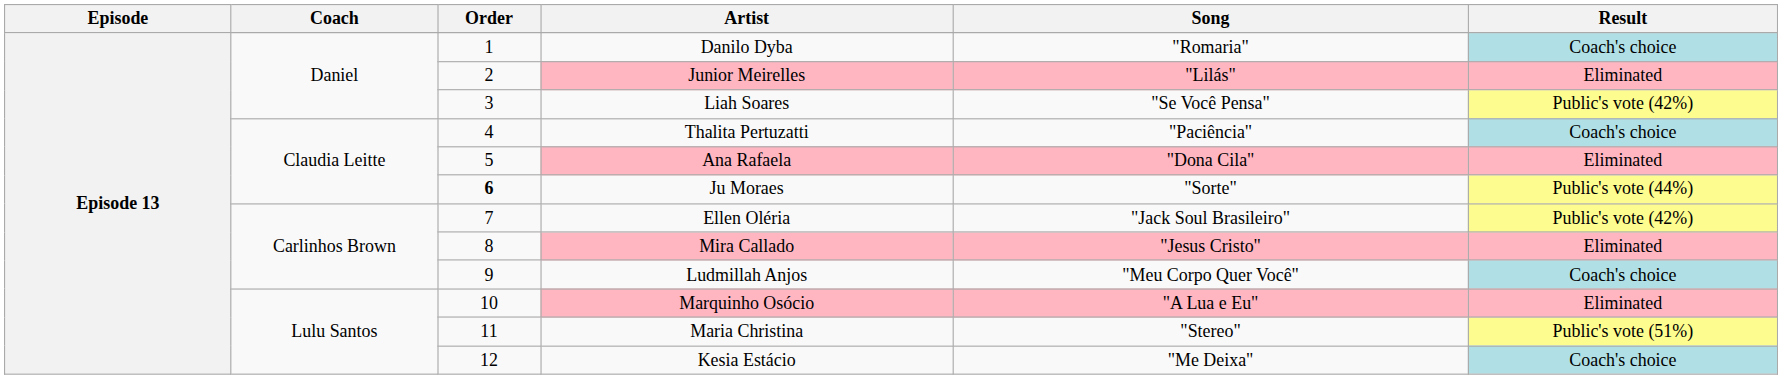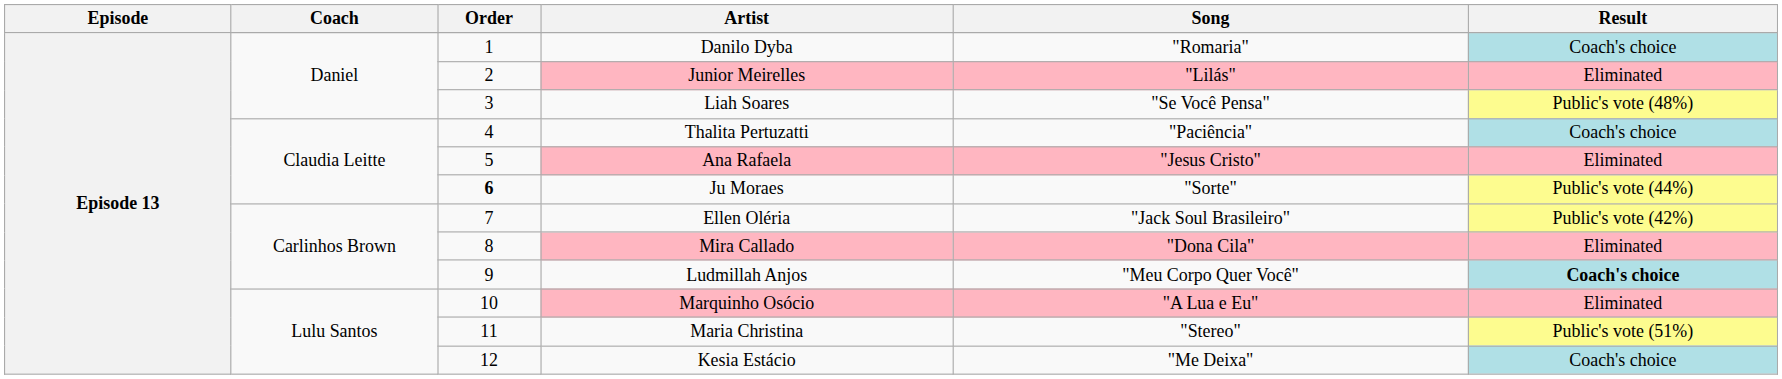(1623, 103) Public's vote (42%) -> (1623, 103) Public's vote (48%)
(1211, 160) "Dona Cila" -> (1211, 160) "Jesus Cristo"
(1211, 246) "Jesus Cristo" -> (1211, 246) "Dona Cila"
(1623, 274) normal -> (1623, 274) bold
